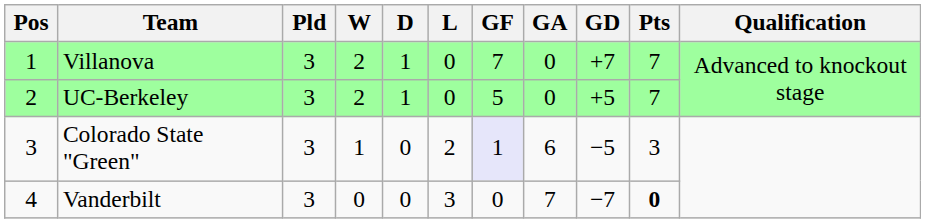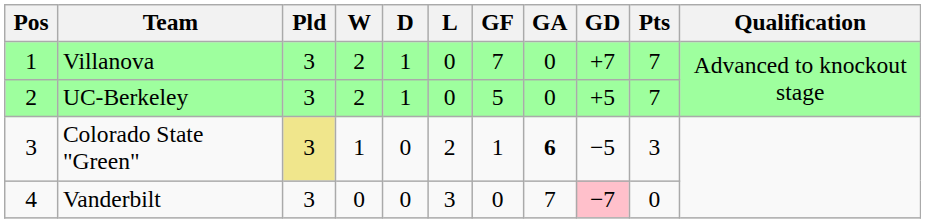(309, 148) no background -> (309, 148) khaki background
(498, 148) lavender background -> (498, 148) no background
(550, 148) normal -> (550, 148) bold
(602, 198) no background -> (602, 198) pink background
(654, 198) bold -> (654, 198) normal
